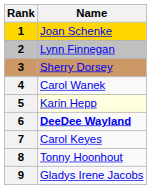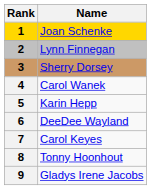(68, 103) lightyellow background -> (68, 103) no background
(86, 121) bold -> (84, 121) normal
